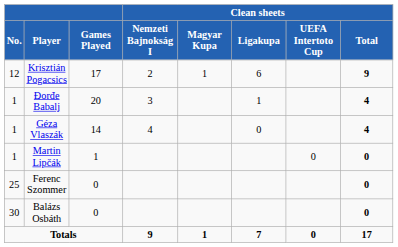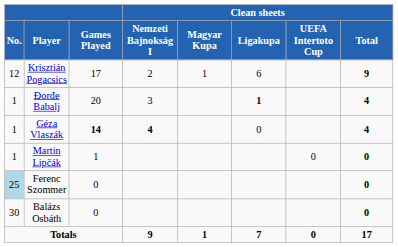(259, 101) normal -> (259, 101) bold
(96, 129) normal -> (96, 129) bold
(150, 129) normal -> (150, 129) bold
(14, 184) no background -> (14, 184) lightblue background
